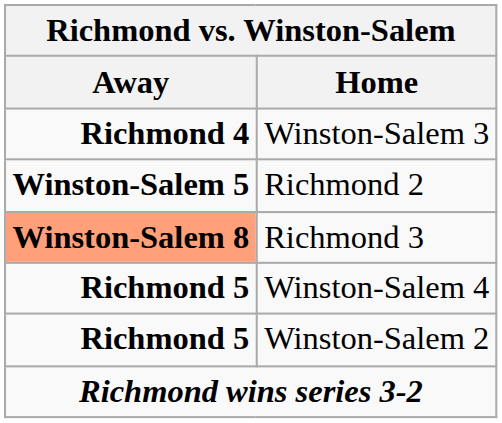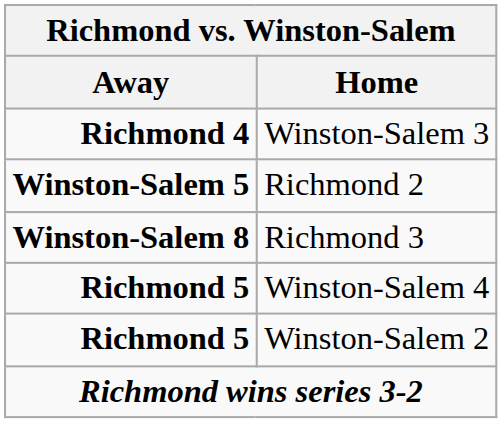(131, 236) lightsalmon background -> (131, 236) no background
